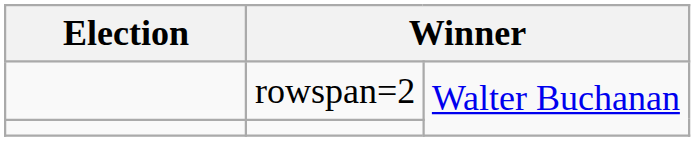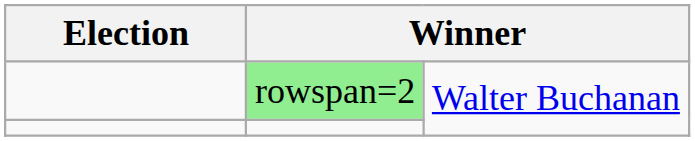(335, 90) no background -> (335, 90) lightgreen background
